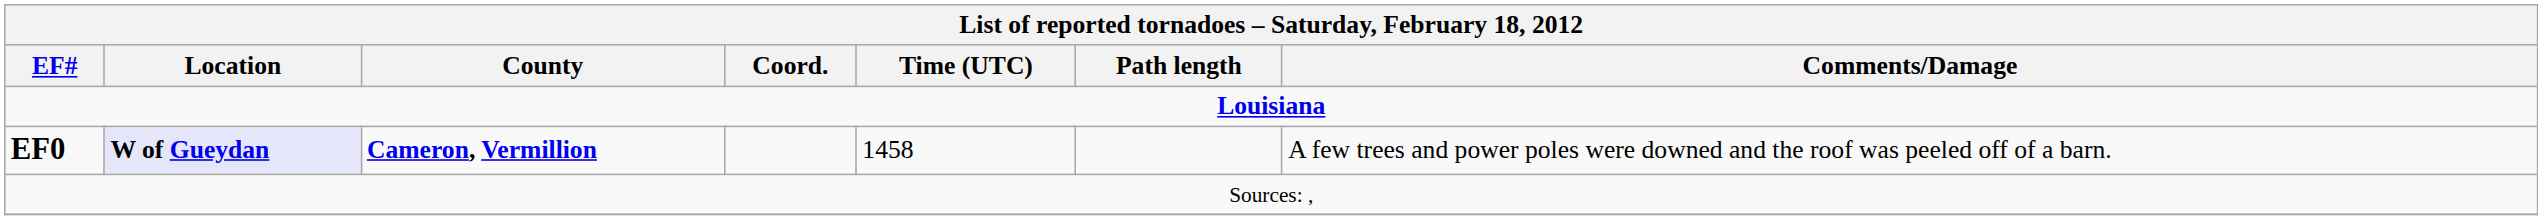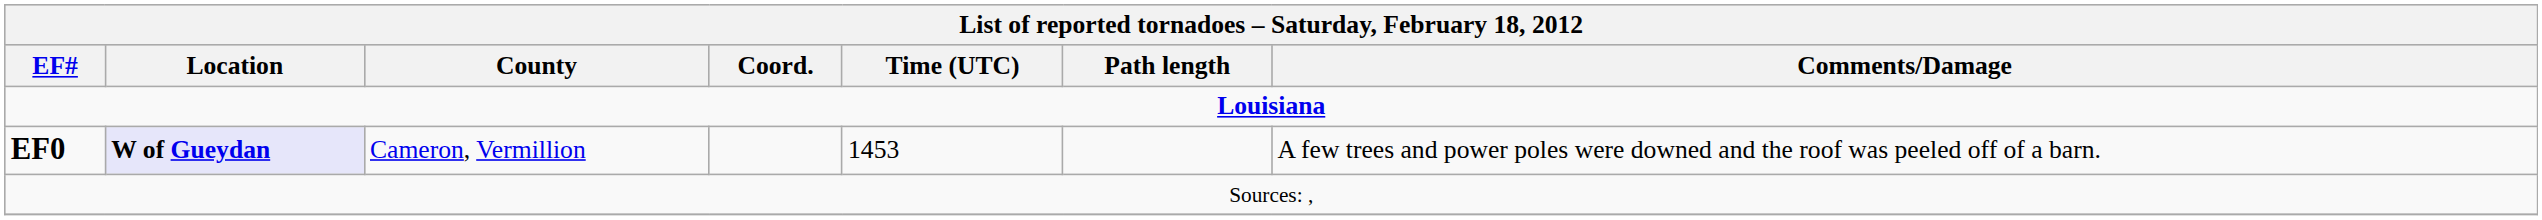(482, 149) bold -> (478, 149) normal
(888, 149) 1458 -> (874, 149) 1453
